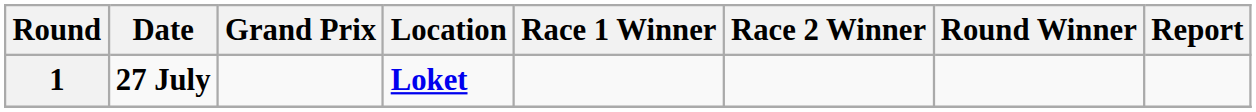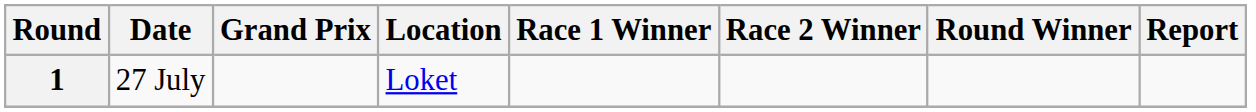(163, 80) bold -> (161, 80) normal
(429, 80) bold -> (421, 80) normal
